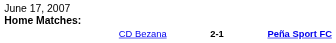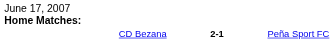(300, 34) bold -> (298, 34) normal
